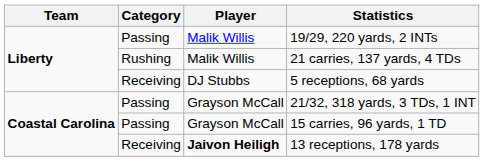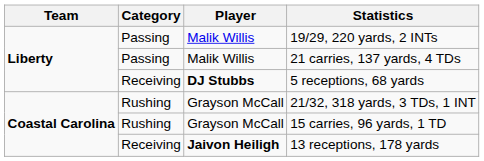(146, 59) Rushing -> (145, 59) Passing
(219, 80) normal -> (221, 80) bold
(145, 102) Passing -> (146, 102) Rushing
(145, 123) Passing -> (146, 123) Rushing
